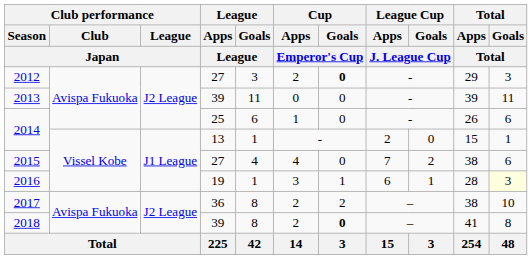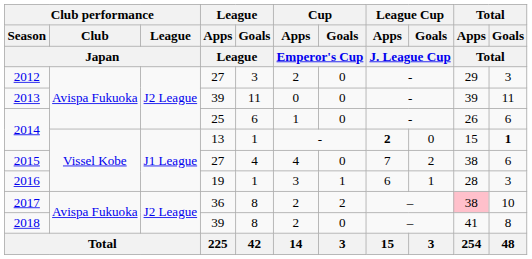(342, 77) bold -> (342, 77) normal
(387, 139) normal -> (387, 139) bold
(508, 139) normal -> (508, 139) bold
(508, 181) lightyellow background -> (508, 181) no background
(471, 202) no background -> (471, 202) pink background
(342, 222) bold -> (342, 222) normal
